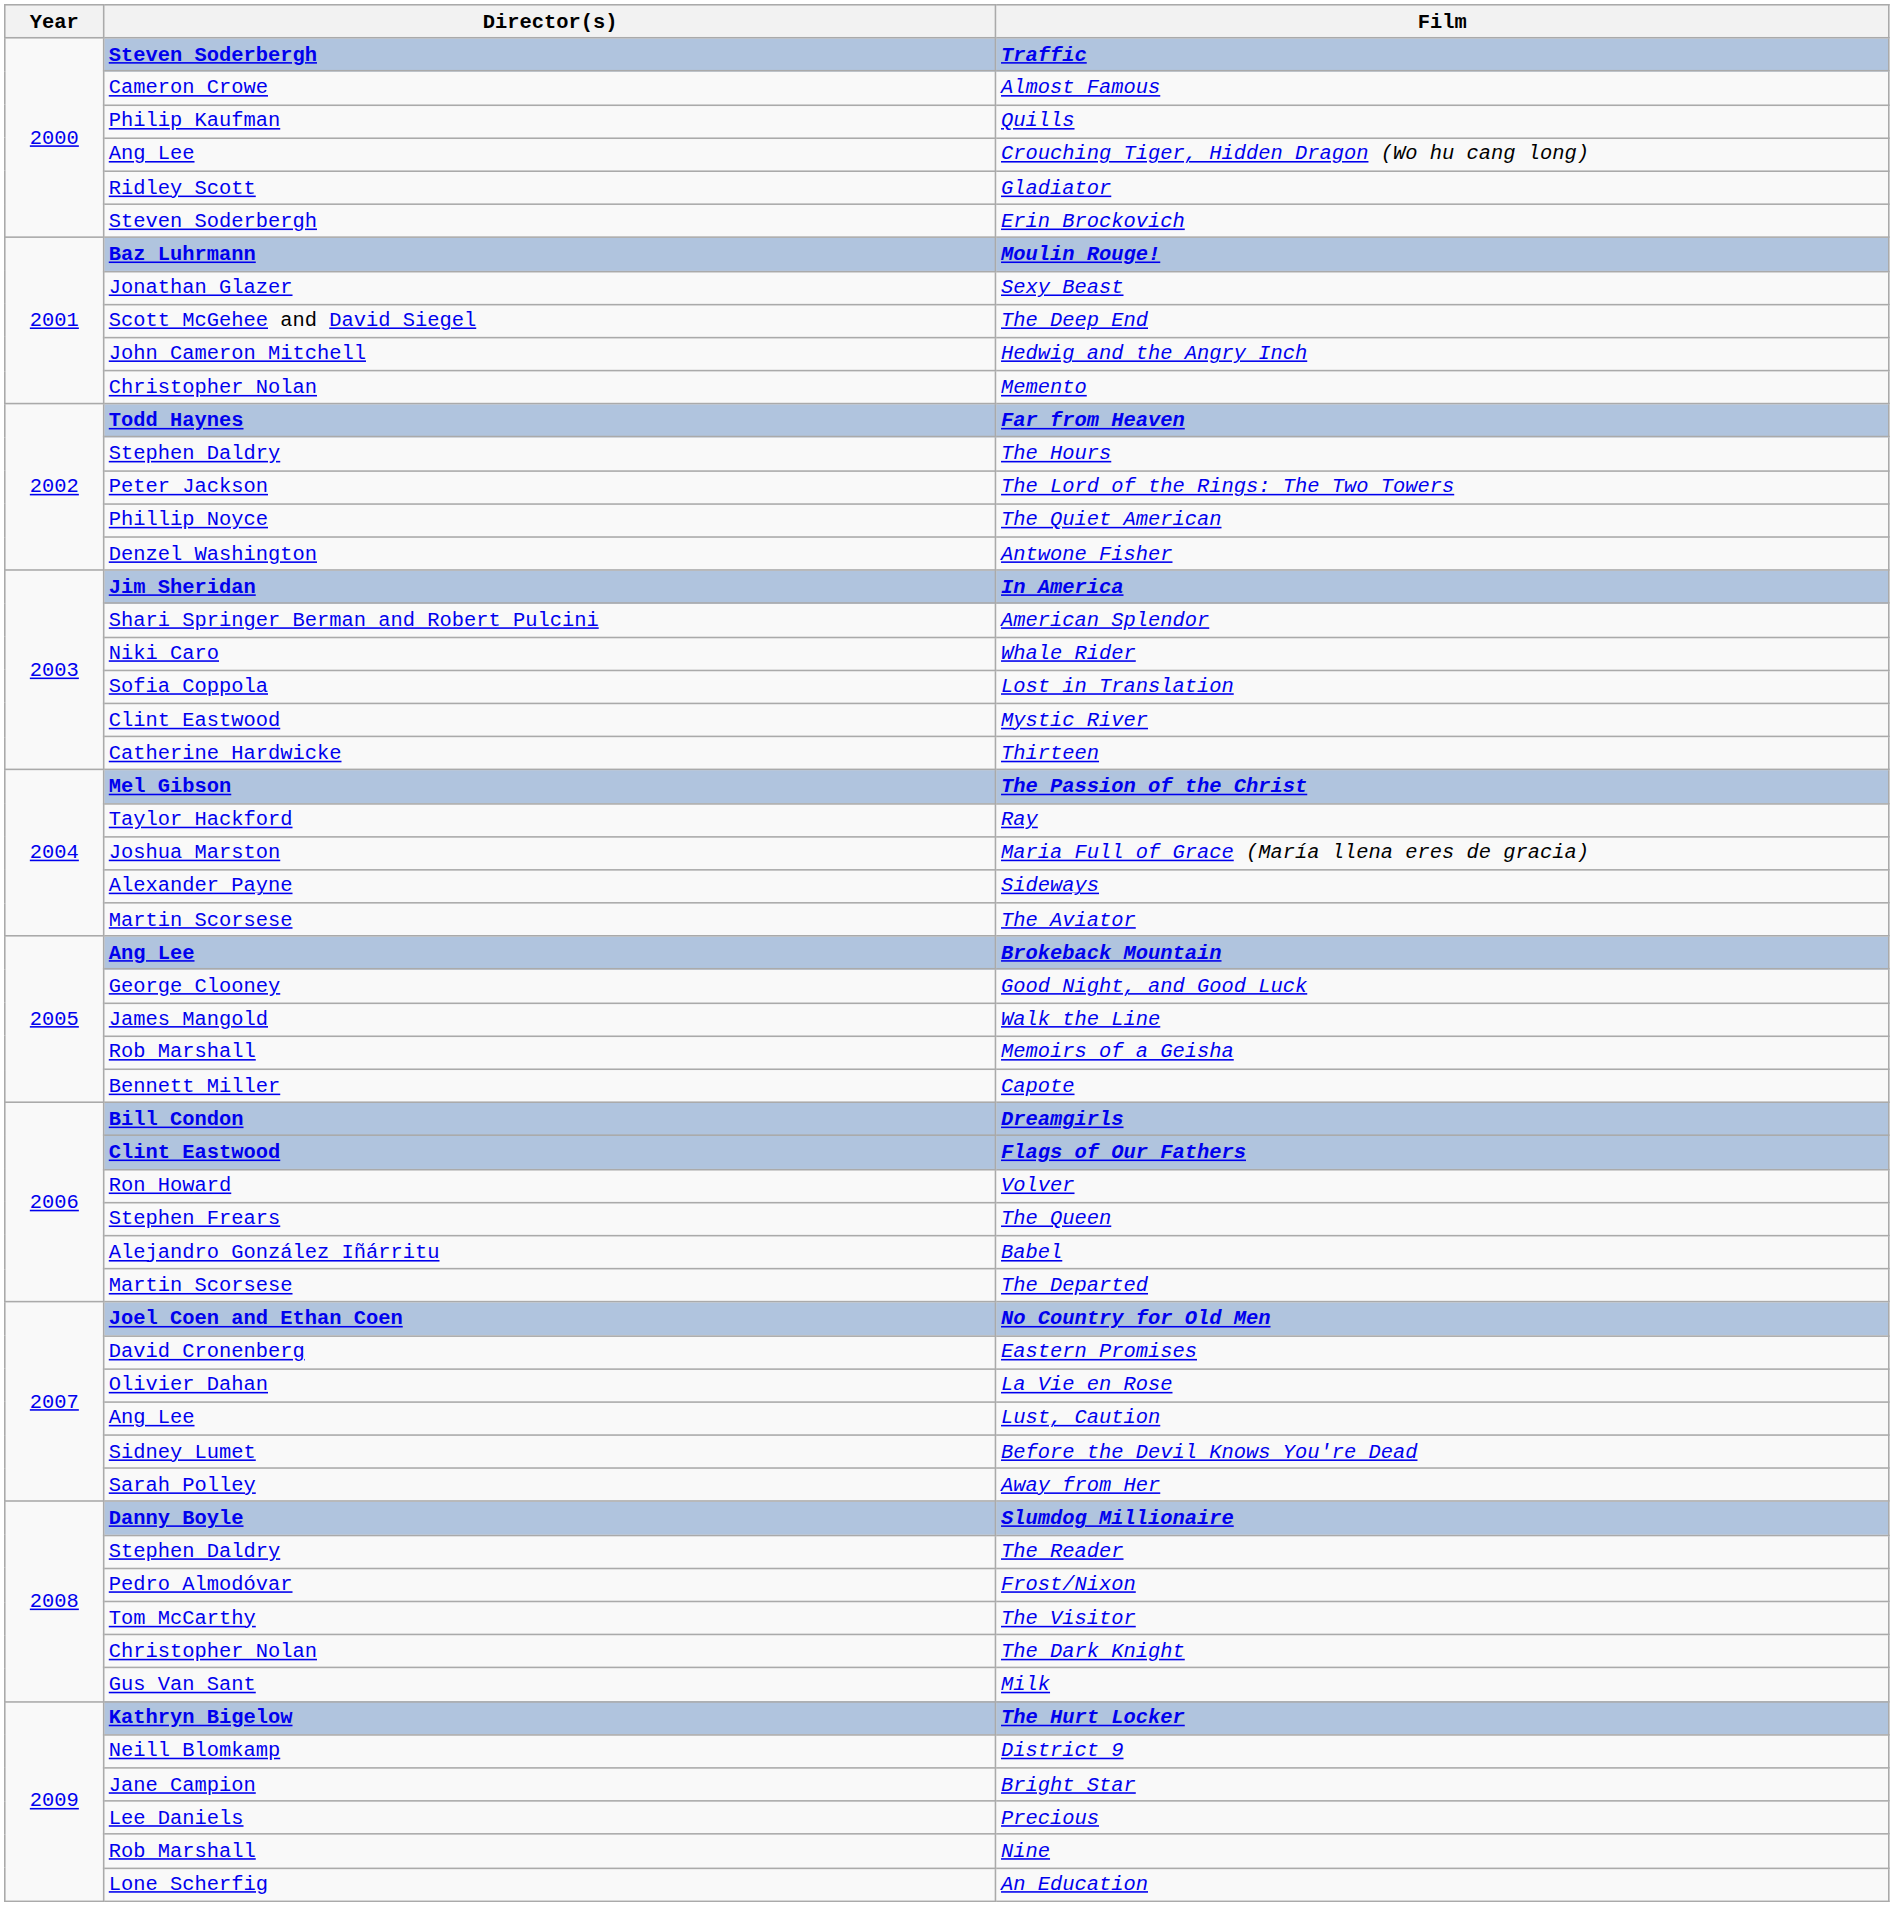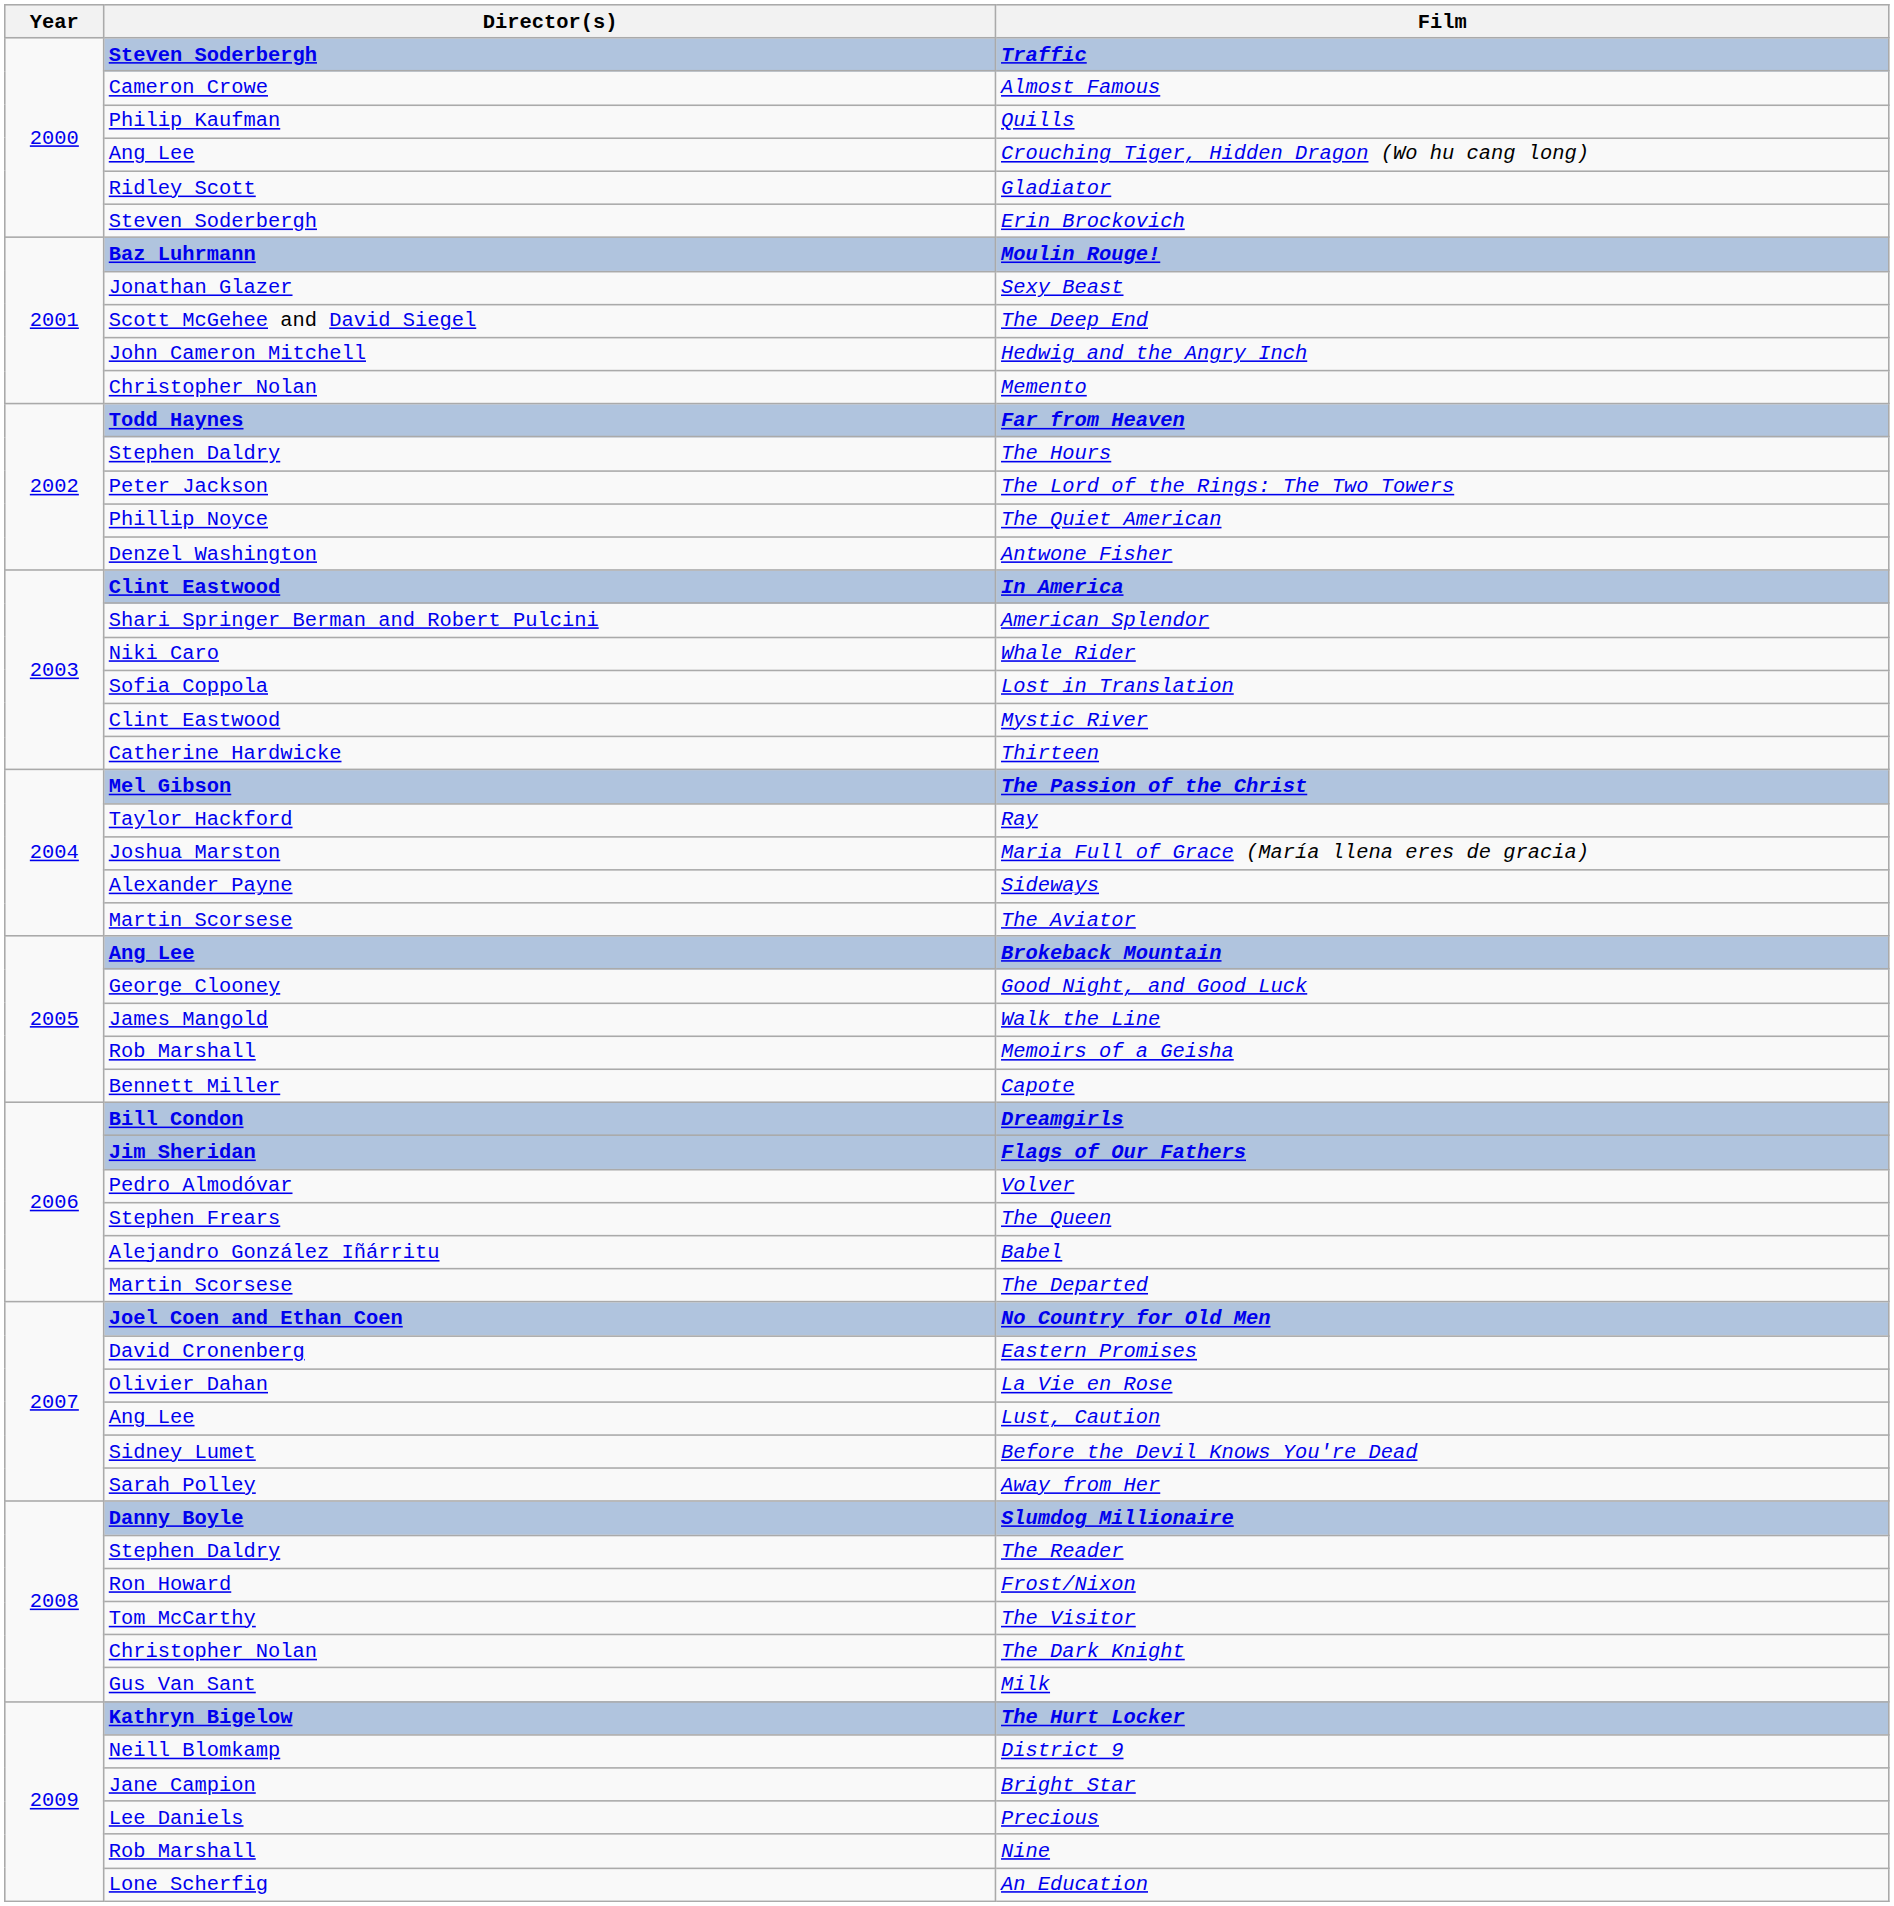(182, 587) Jim Sheridan -> (195, 587) Clint Eastwood
(195, 1152) Clint Eastwood -> (182, 1152) Jim Sheridan
(170, 1186) Ron Howard -> (201, 1186) Pedro Almodóvar
(201, 1585) Pedro Almodóvar -> (170, 1585) Ron Howard
